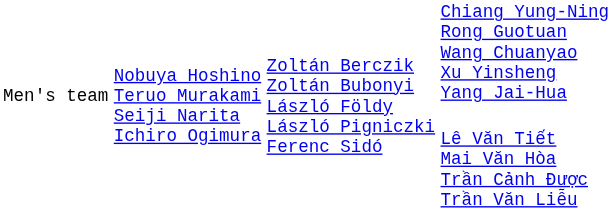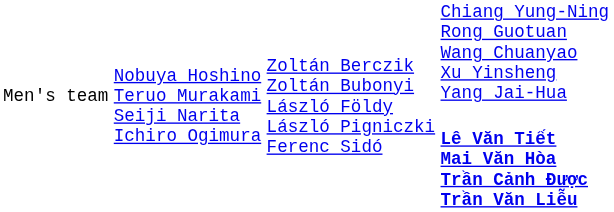(514, 170) normal -> (514, 170) bold
